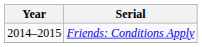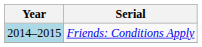(34, 33) no background -> (34, 33) lightblue background
